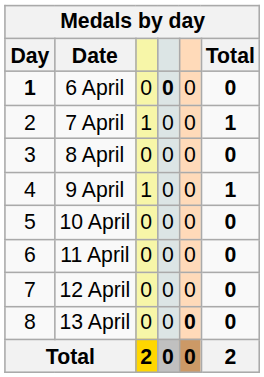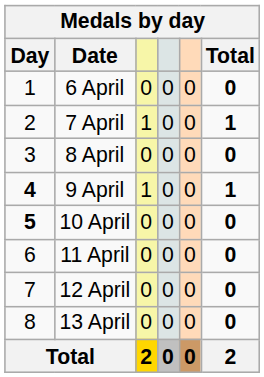(30, 89) bold -> (30, 89) normal
(168, 89) bold -> (168, 89) normal
(30, 189) normal -> (30, 189) bold
(30, 222) normal -> (30, 222) bold
(190, 323) bold -> (190, 323) normal
